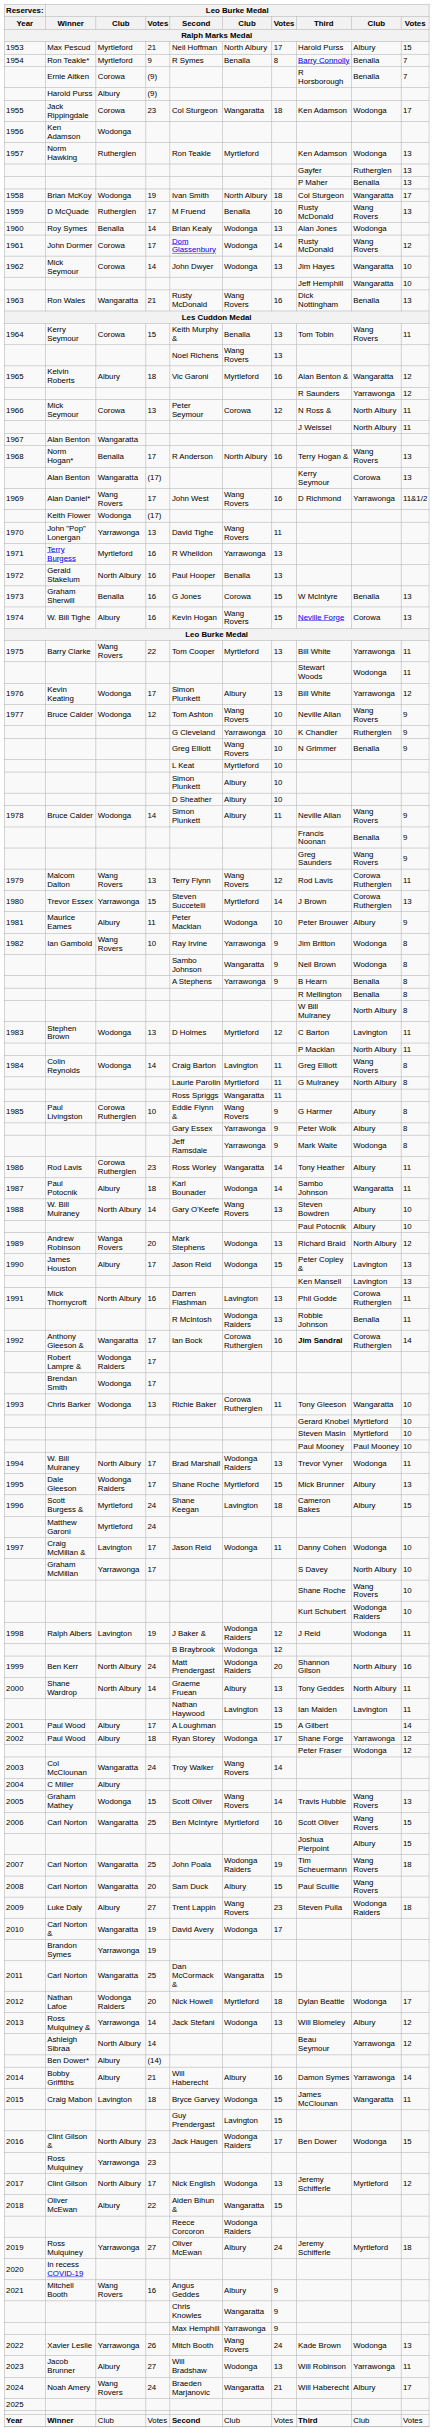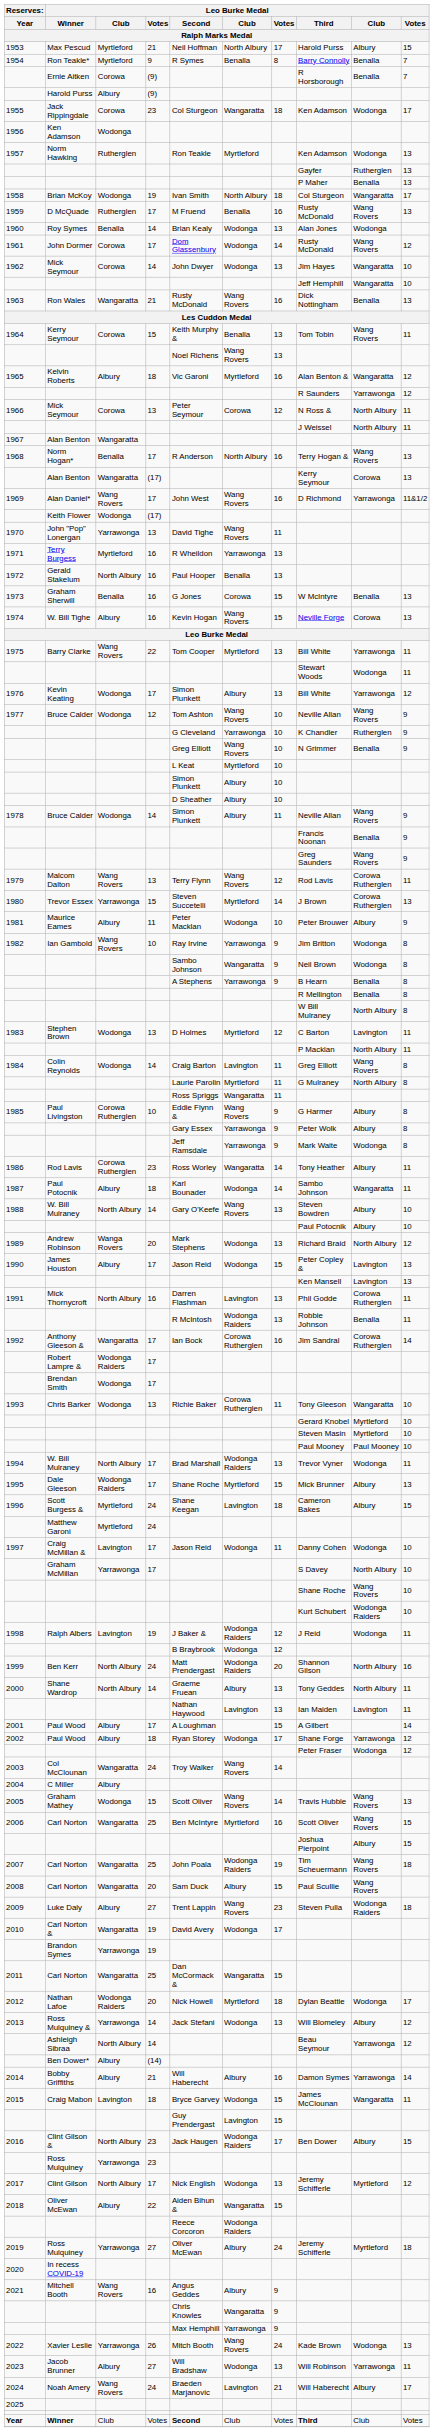(320, 1340) bold -> (319, 1340) normal
(370, 2141) Wodonga -> (364, 2141) Albury
(244, 2388) Wangaratta -> (241, 2388) Lavington
